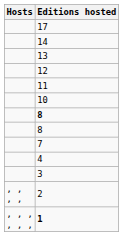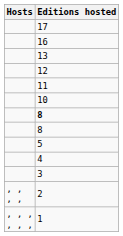(42, 41) 14 -> (42, 41) 16
(40, 144) 7 -> (40, 144) 5
(40, 219) bold -> (40, 219) normal
